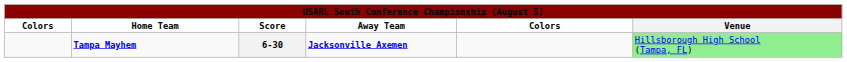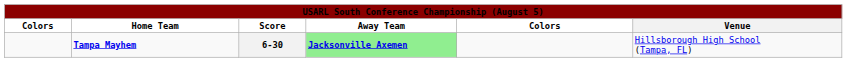(358, 45) no background -> (358, 45) lightgreen background
(698, 45) lightgreen background -> (698, 45) no background
